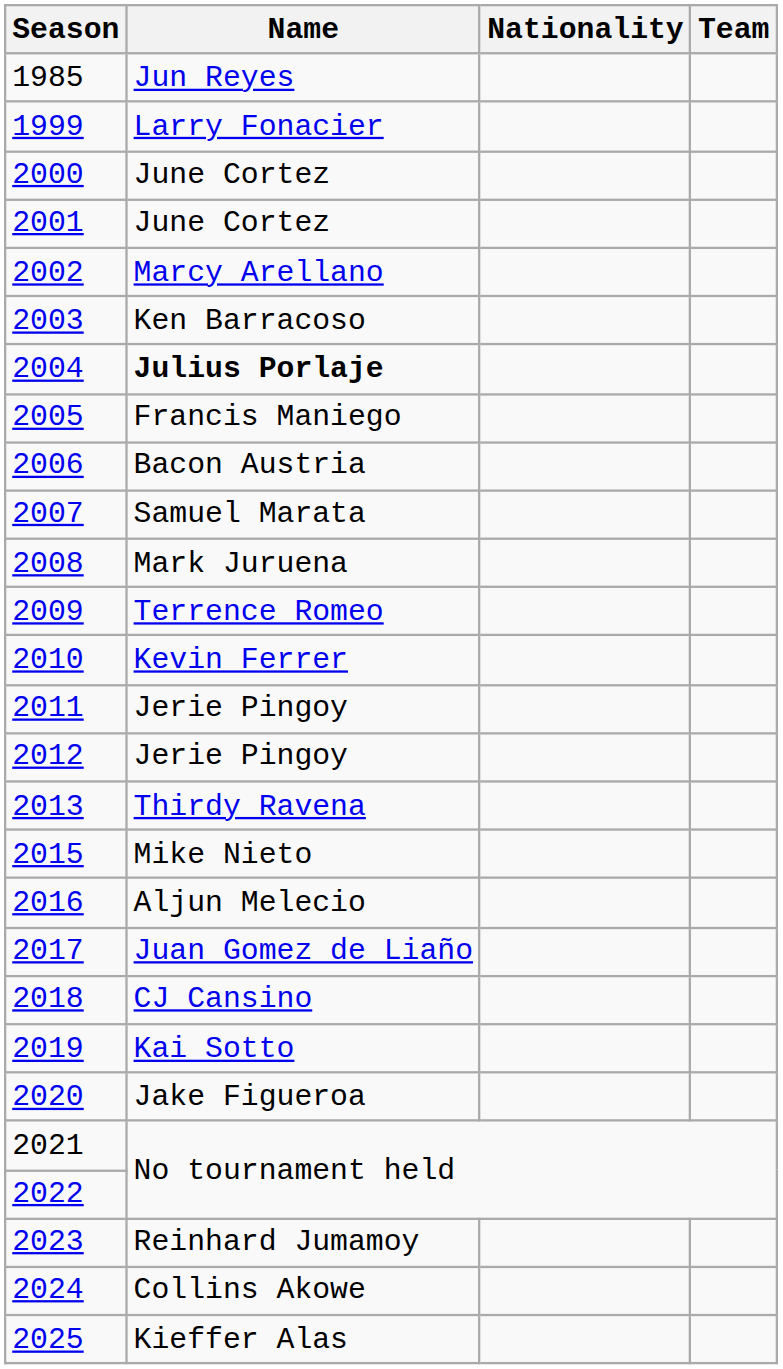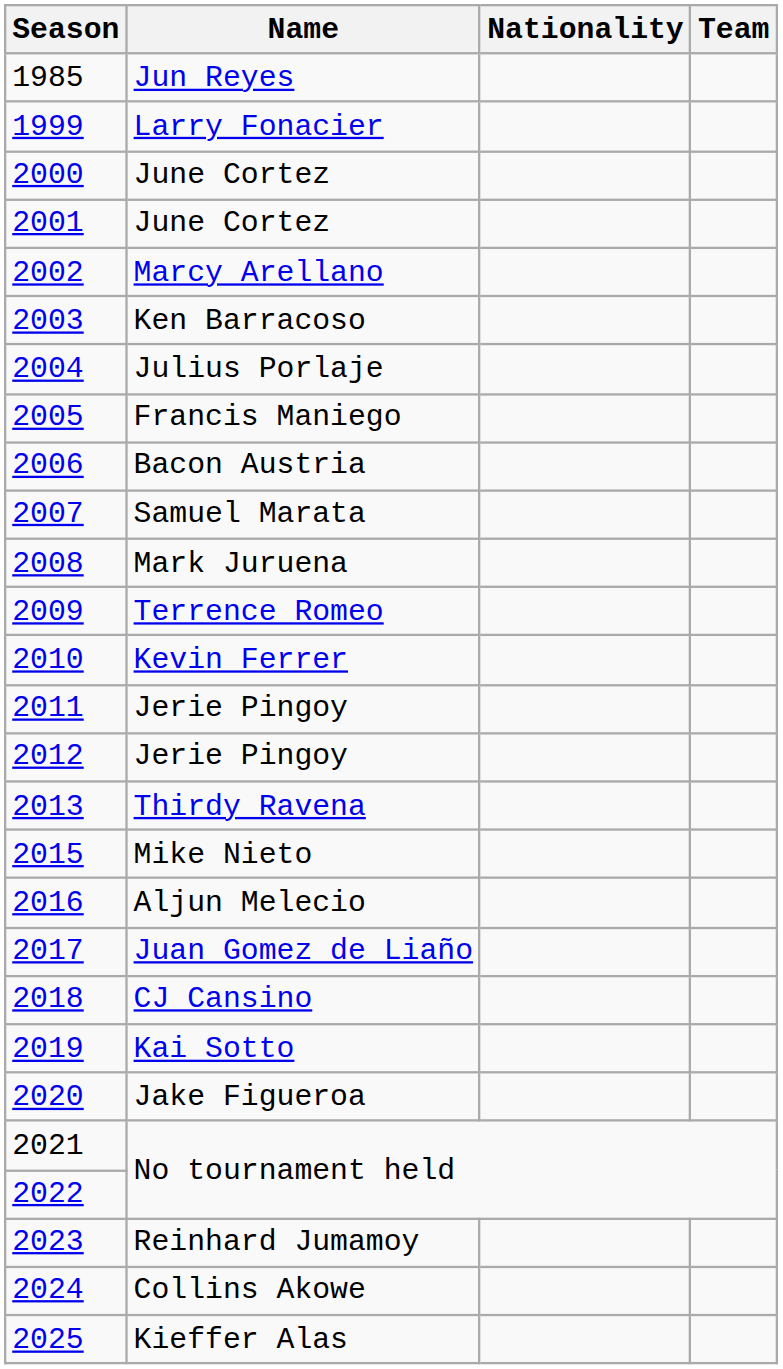(259, 369) bold -> (259, 369) normal
